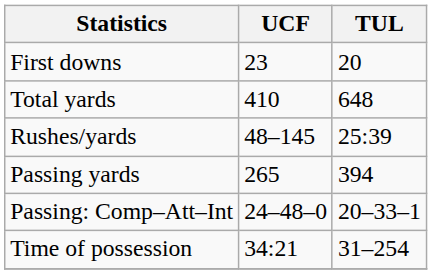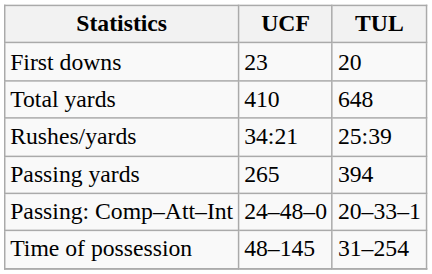(280, 136) 48–145 -> (271, 136) 34:21
(271, 249) 34:21 -> (280, 249) 48–145
